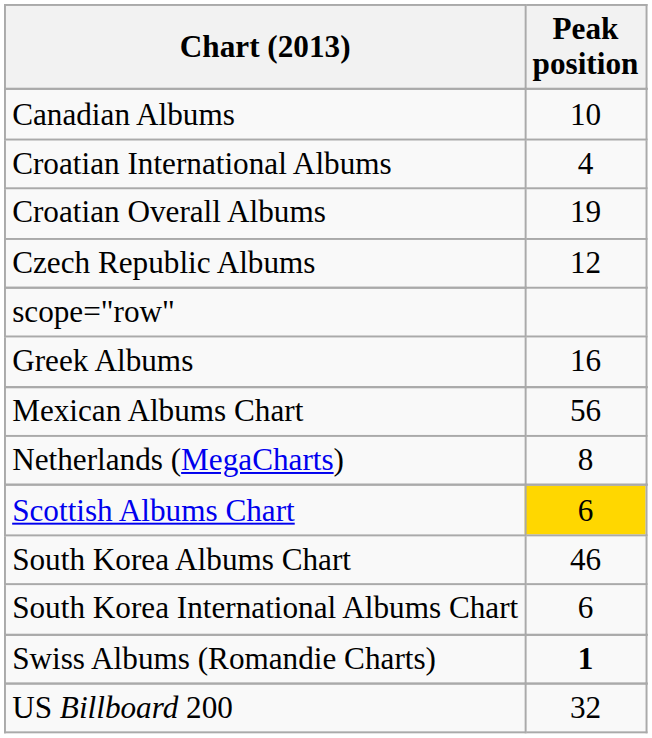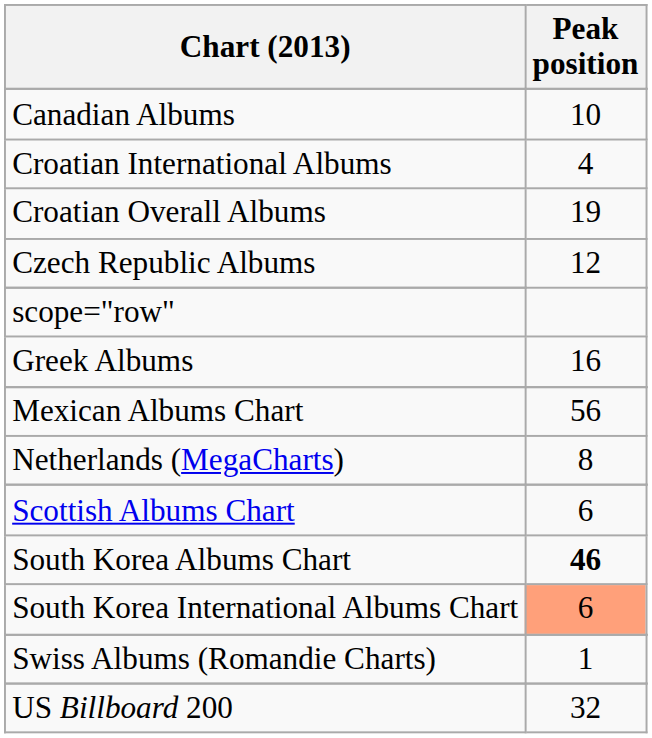(585, 509) gold background -> (585, 509) no background
(585, 559) normal -> (585, 559) bold
(585, 608) no background -> (585, 608) lightsalmon background
(585, 658) bold -> (585, 658) normal
